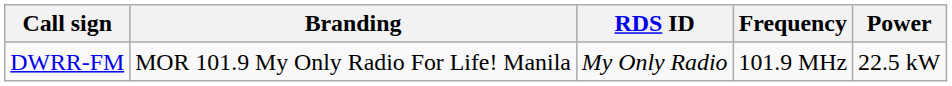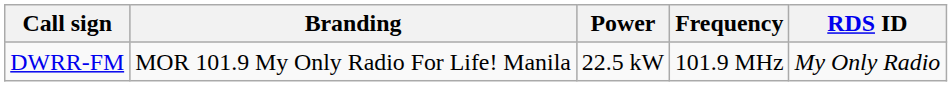columns swapped: (655, 23) <-> (899, 23)
